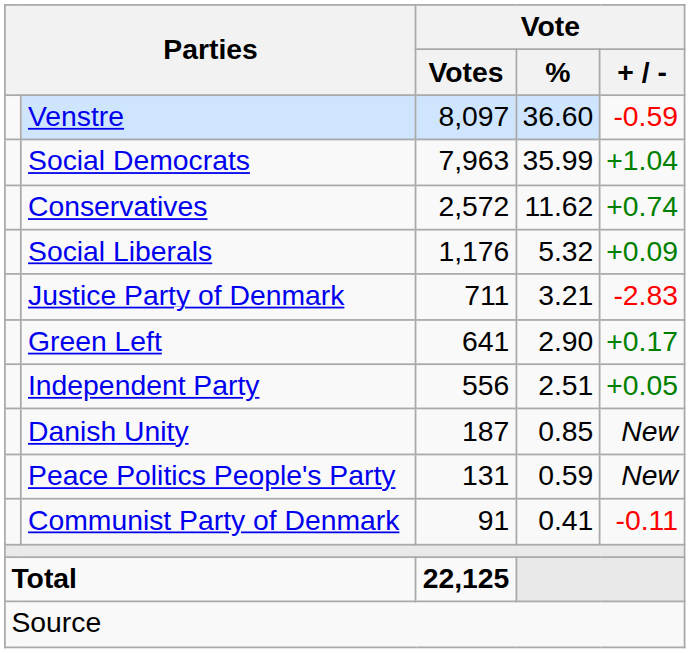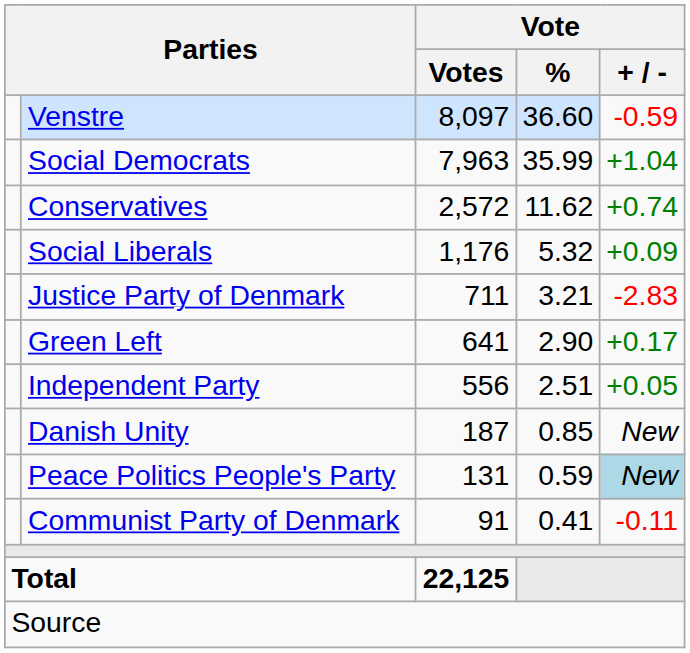(650, 476) no background -> (650, 476) lightblue background
